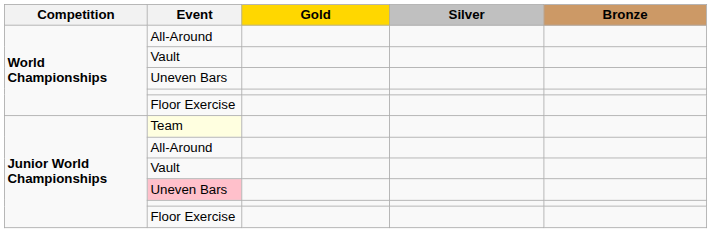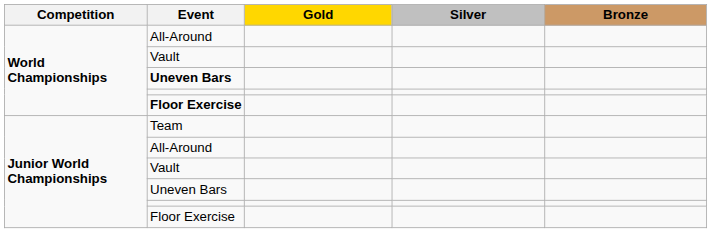(189, 78) normal -> (191, 78) bold
(193, 105) normal -> (196, 105) bold
(167, 126) lightyellow background -> (166, 126) no background
(189, 189) pink background -> (188, 189) no background
